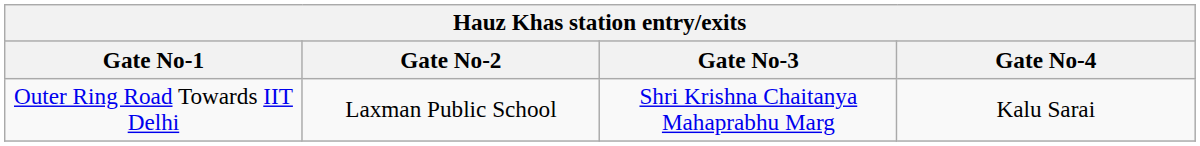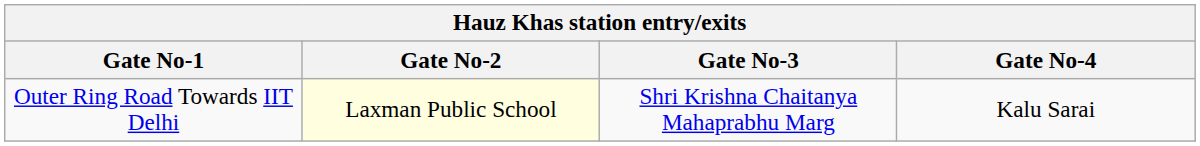(451, 109) no background -> (451, 109) lightyellow background
